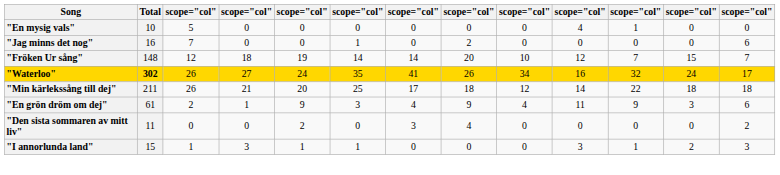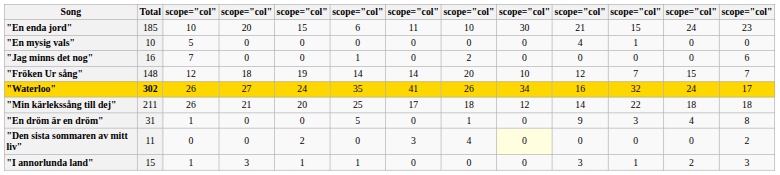+ row: (39, 27)
- row: (57, 105)
+ row: (55, 120)
(525, 126) no background -> (525, 141) lightyellow background
